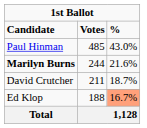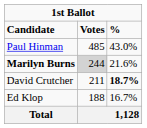(97, 64) no background -> (97, 64) lightgrey background
(123, 81) normal -> (124, 81) bold
(123, 98) lightsalmon background -> (123, 98) no background
